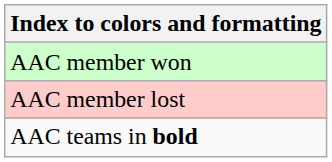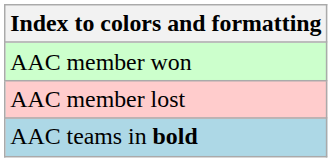(104, 136) no background -> (104, 136) lightblue background
